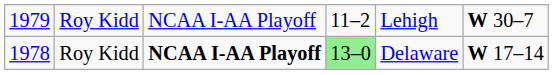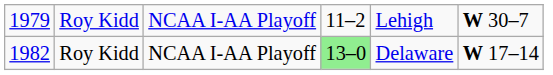(30, 52) 1978 -> (30, 52) 1982
(235, 52) bold -> (232, 52) normal
